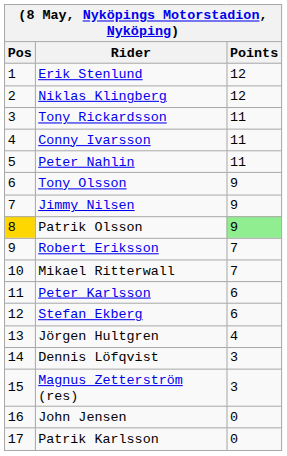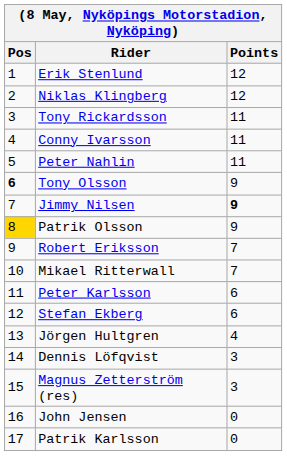(12, 184) normal -> (12, 184) bold
(234, 205) normal -> (234, 205) bold
(234, 227) lightgreen background -> (234, 227) no background
